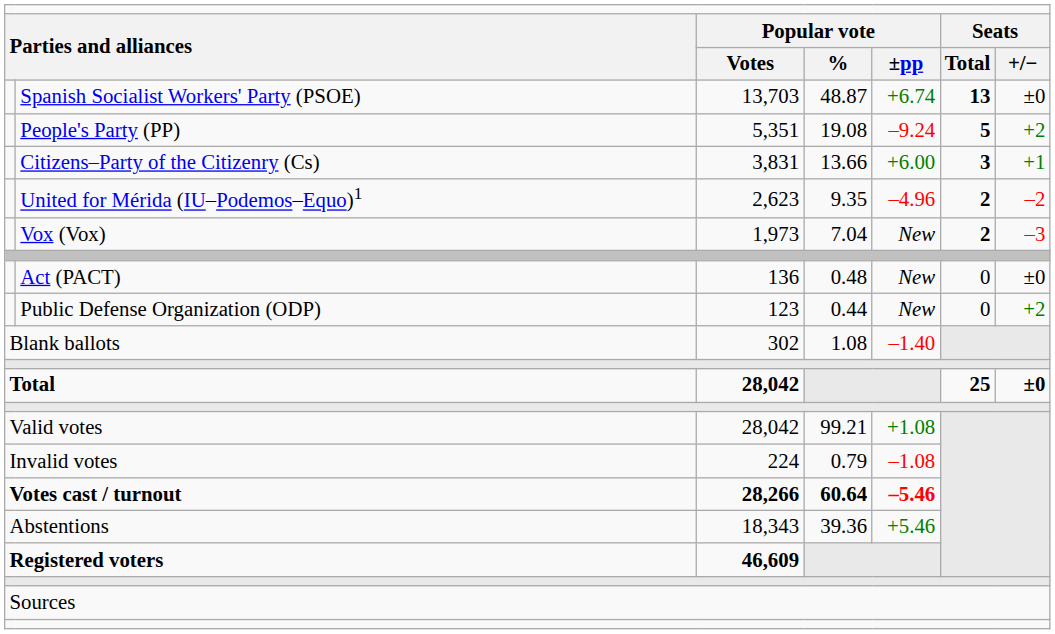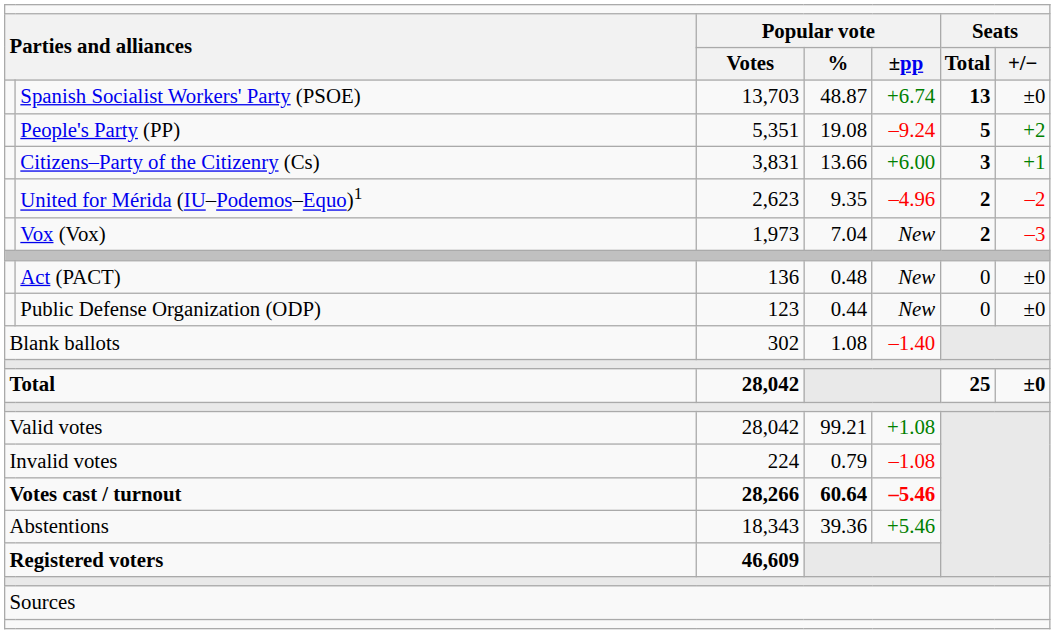(1034, 309) +2 -> (1034, 309) ±0
